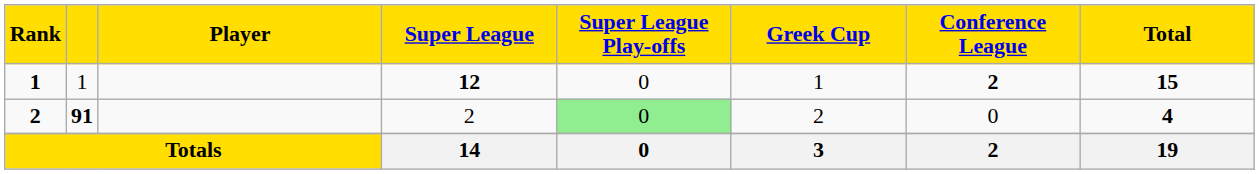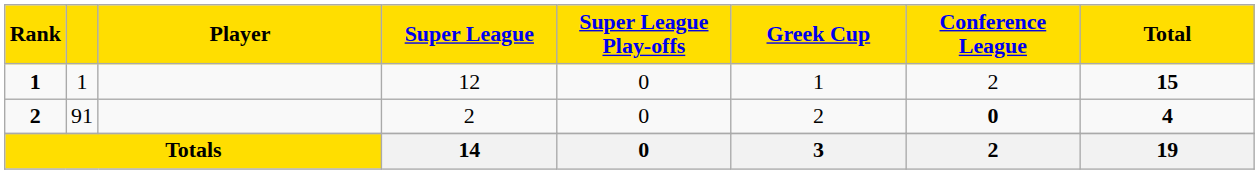(469, 81) bold -> (469, 81) normal
(993, 81) bold -> (993, 81) normal
(82, 116) bold -> (82, 116) normal
(644, 116) lightgreen background -> (644, 116) no background
(993, 116) normal -> (993, 116) bold
